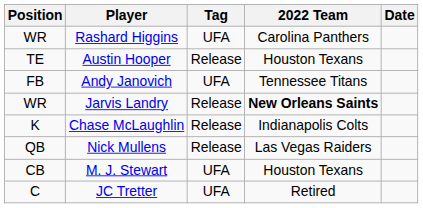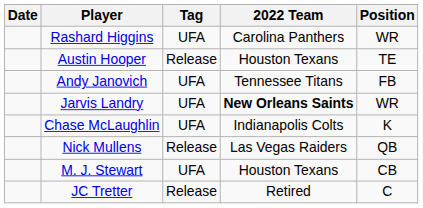columns swapped: (35, 15) <-> (400, 15)
(216, 103) Release -> (191, 103) UFA
(216, 125) Release -> (191, 125) UFA
(216, 192) UFA -> (191, 192) Release
